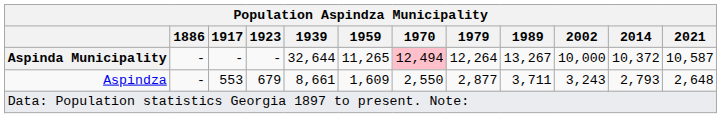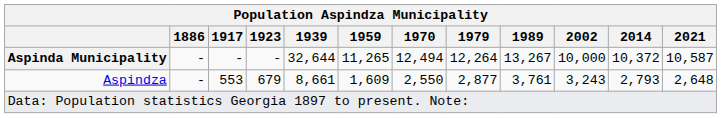(420, 59) pink background -> (420, 59) no background
(532, 80) 3,711 -> (532, 80) 3,761
